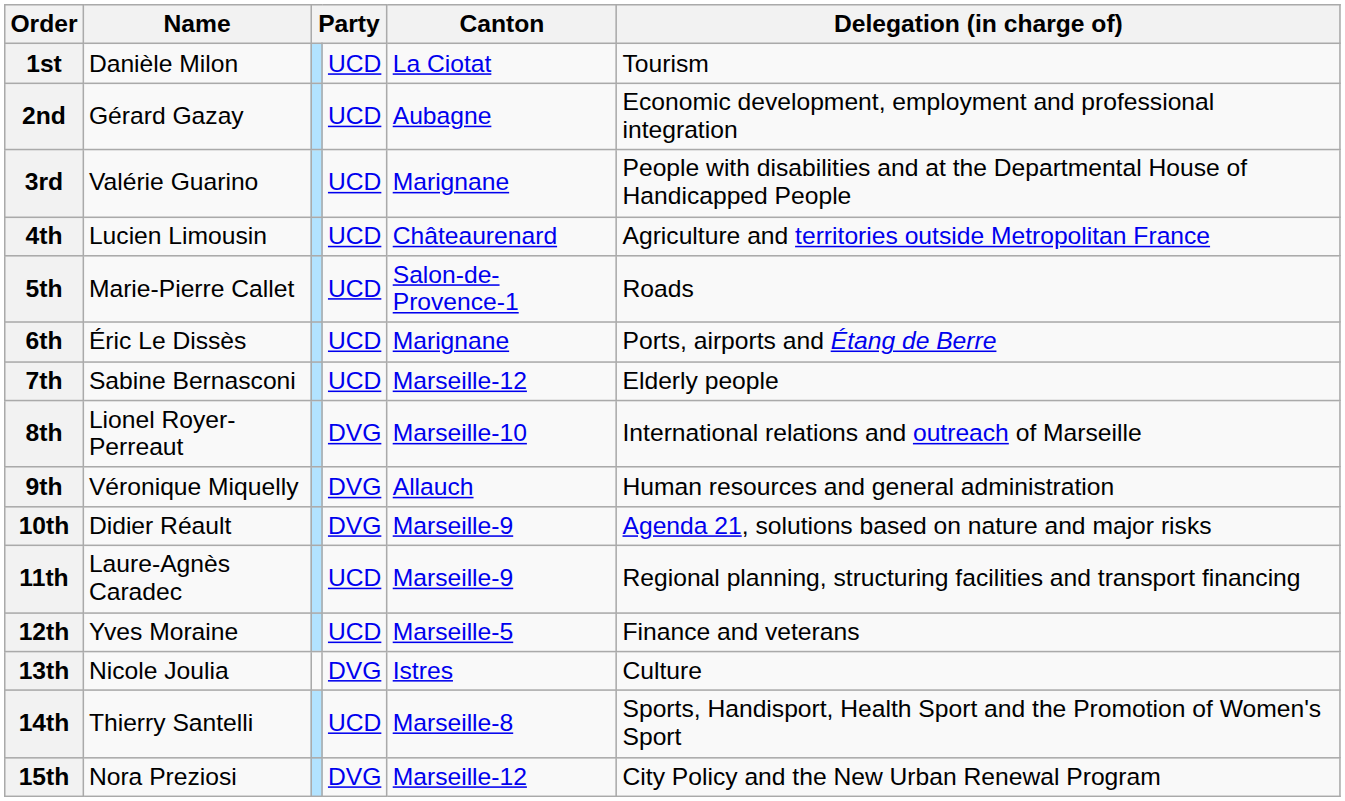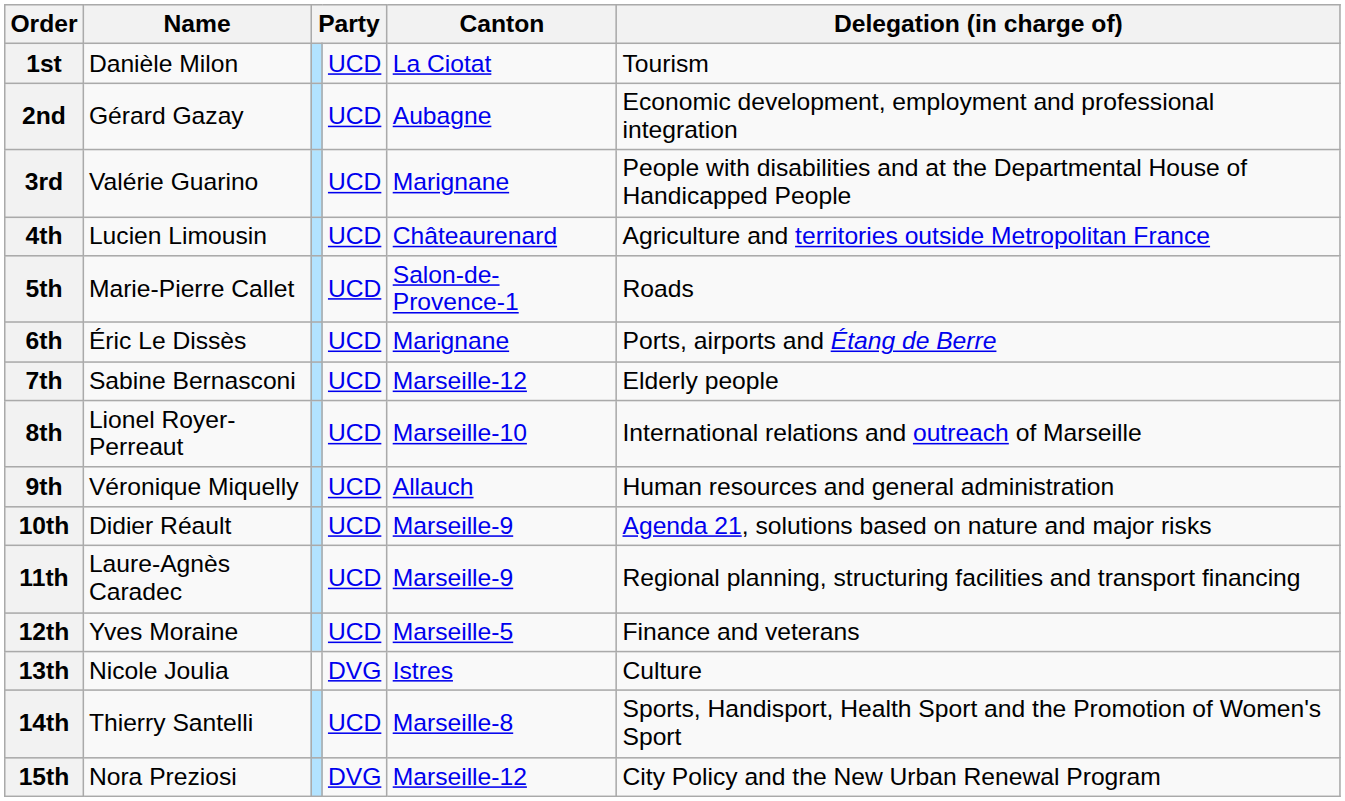(355, 433) DVG -> (355, 433) UCD
(355, 486) DVG -> (355, 486) UCD
(355, 525) DVG -> (355, 525) UCD
